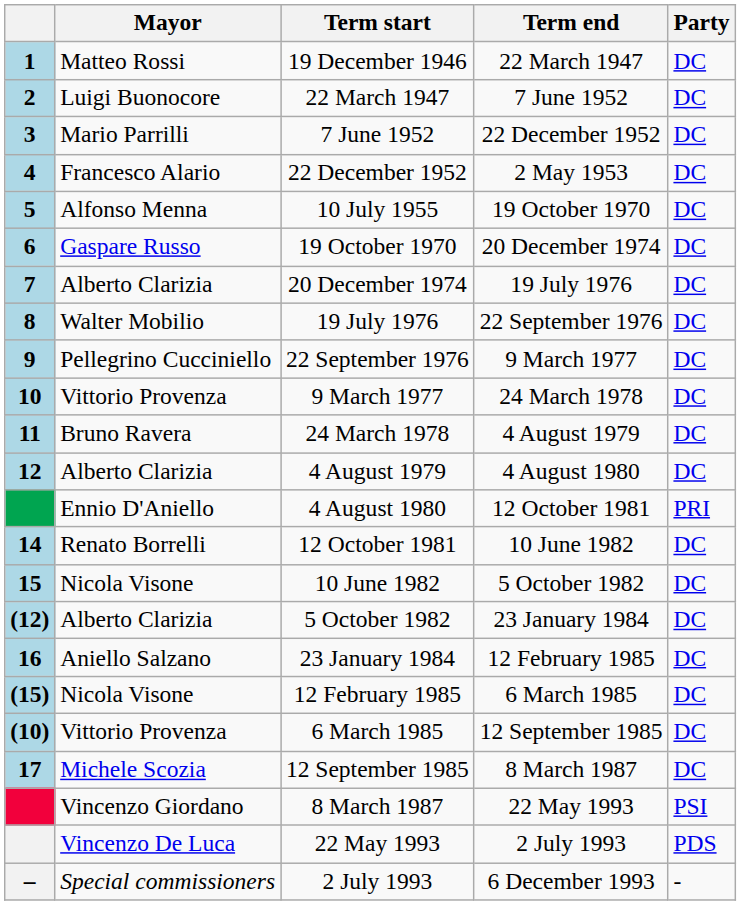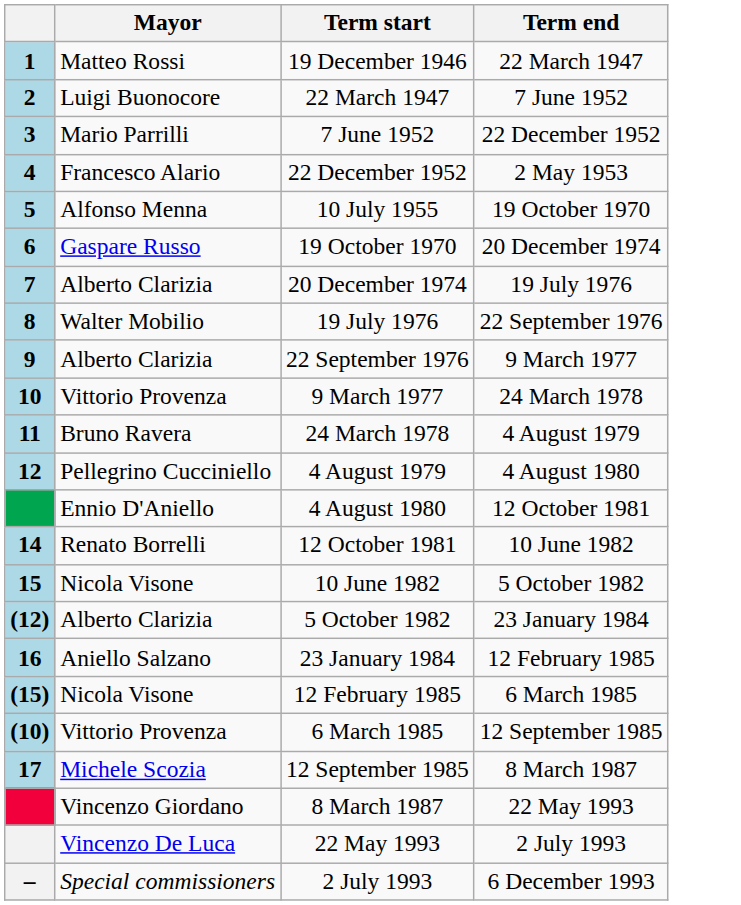- column: (702, 23)
(166, 358) Pellegrino Cucciniello -> (136, 358) Alberto Clarizia
(136, 470) Alberto Clarizia -> (166, 470) Pellegrino Cucciniello
